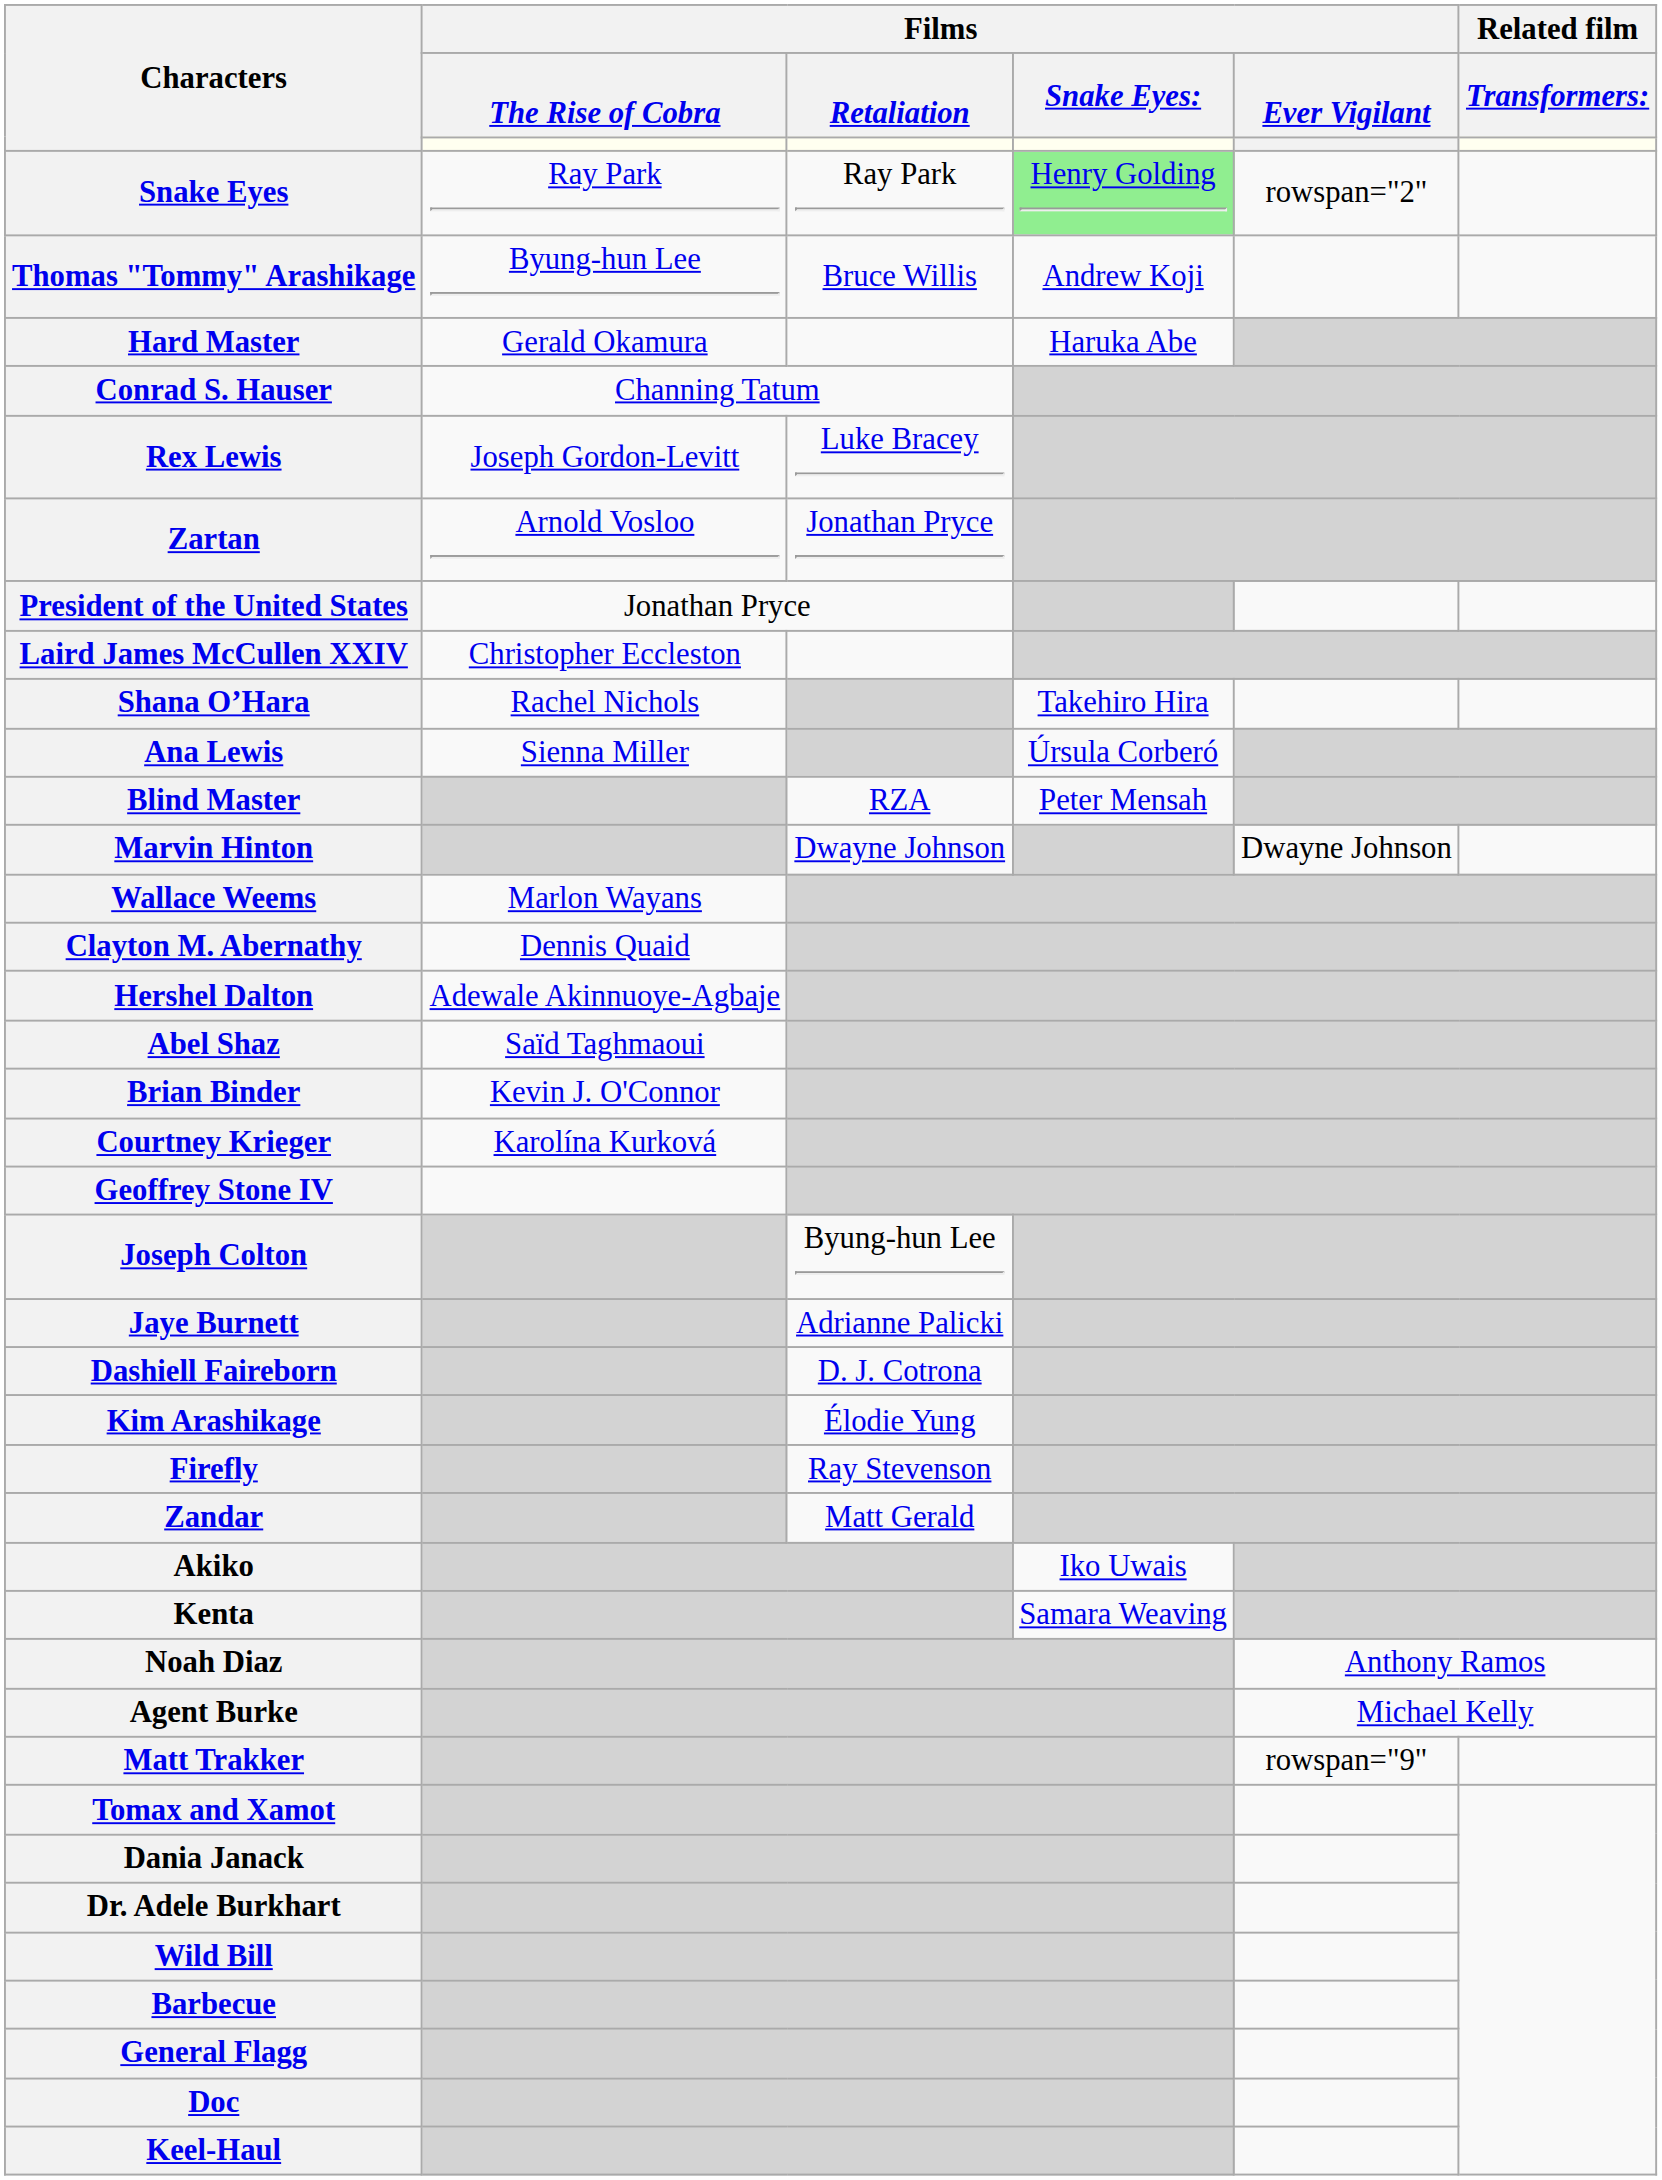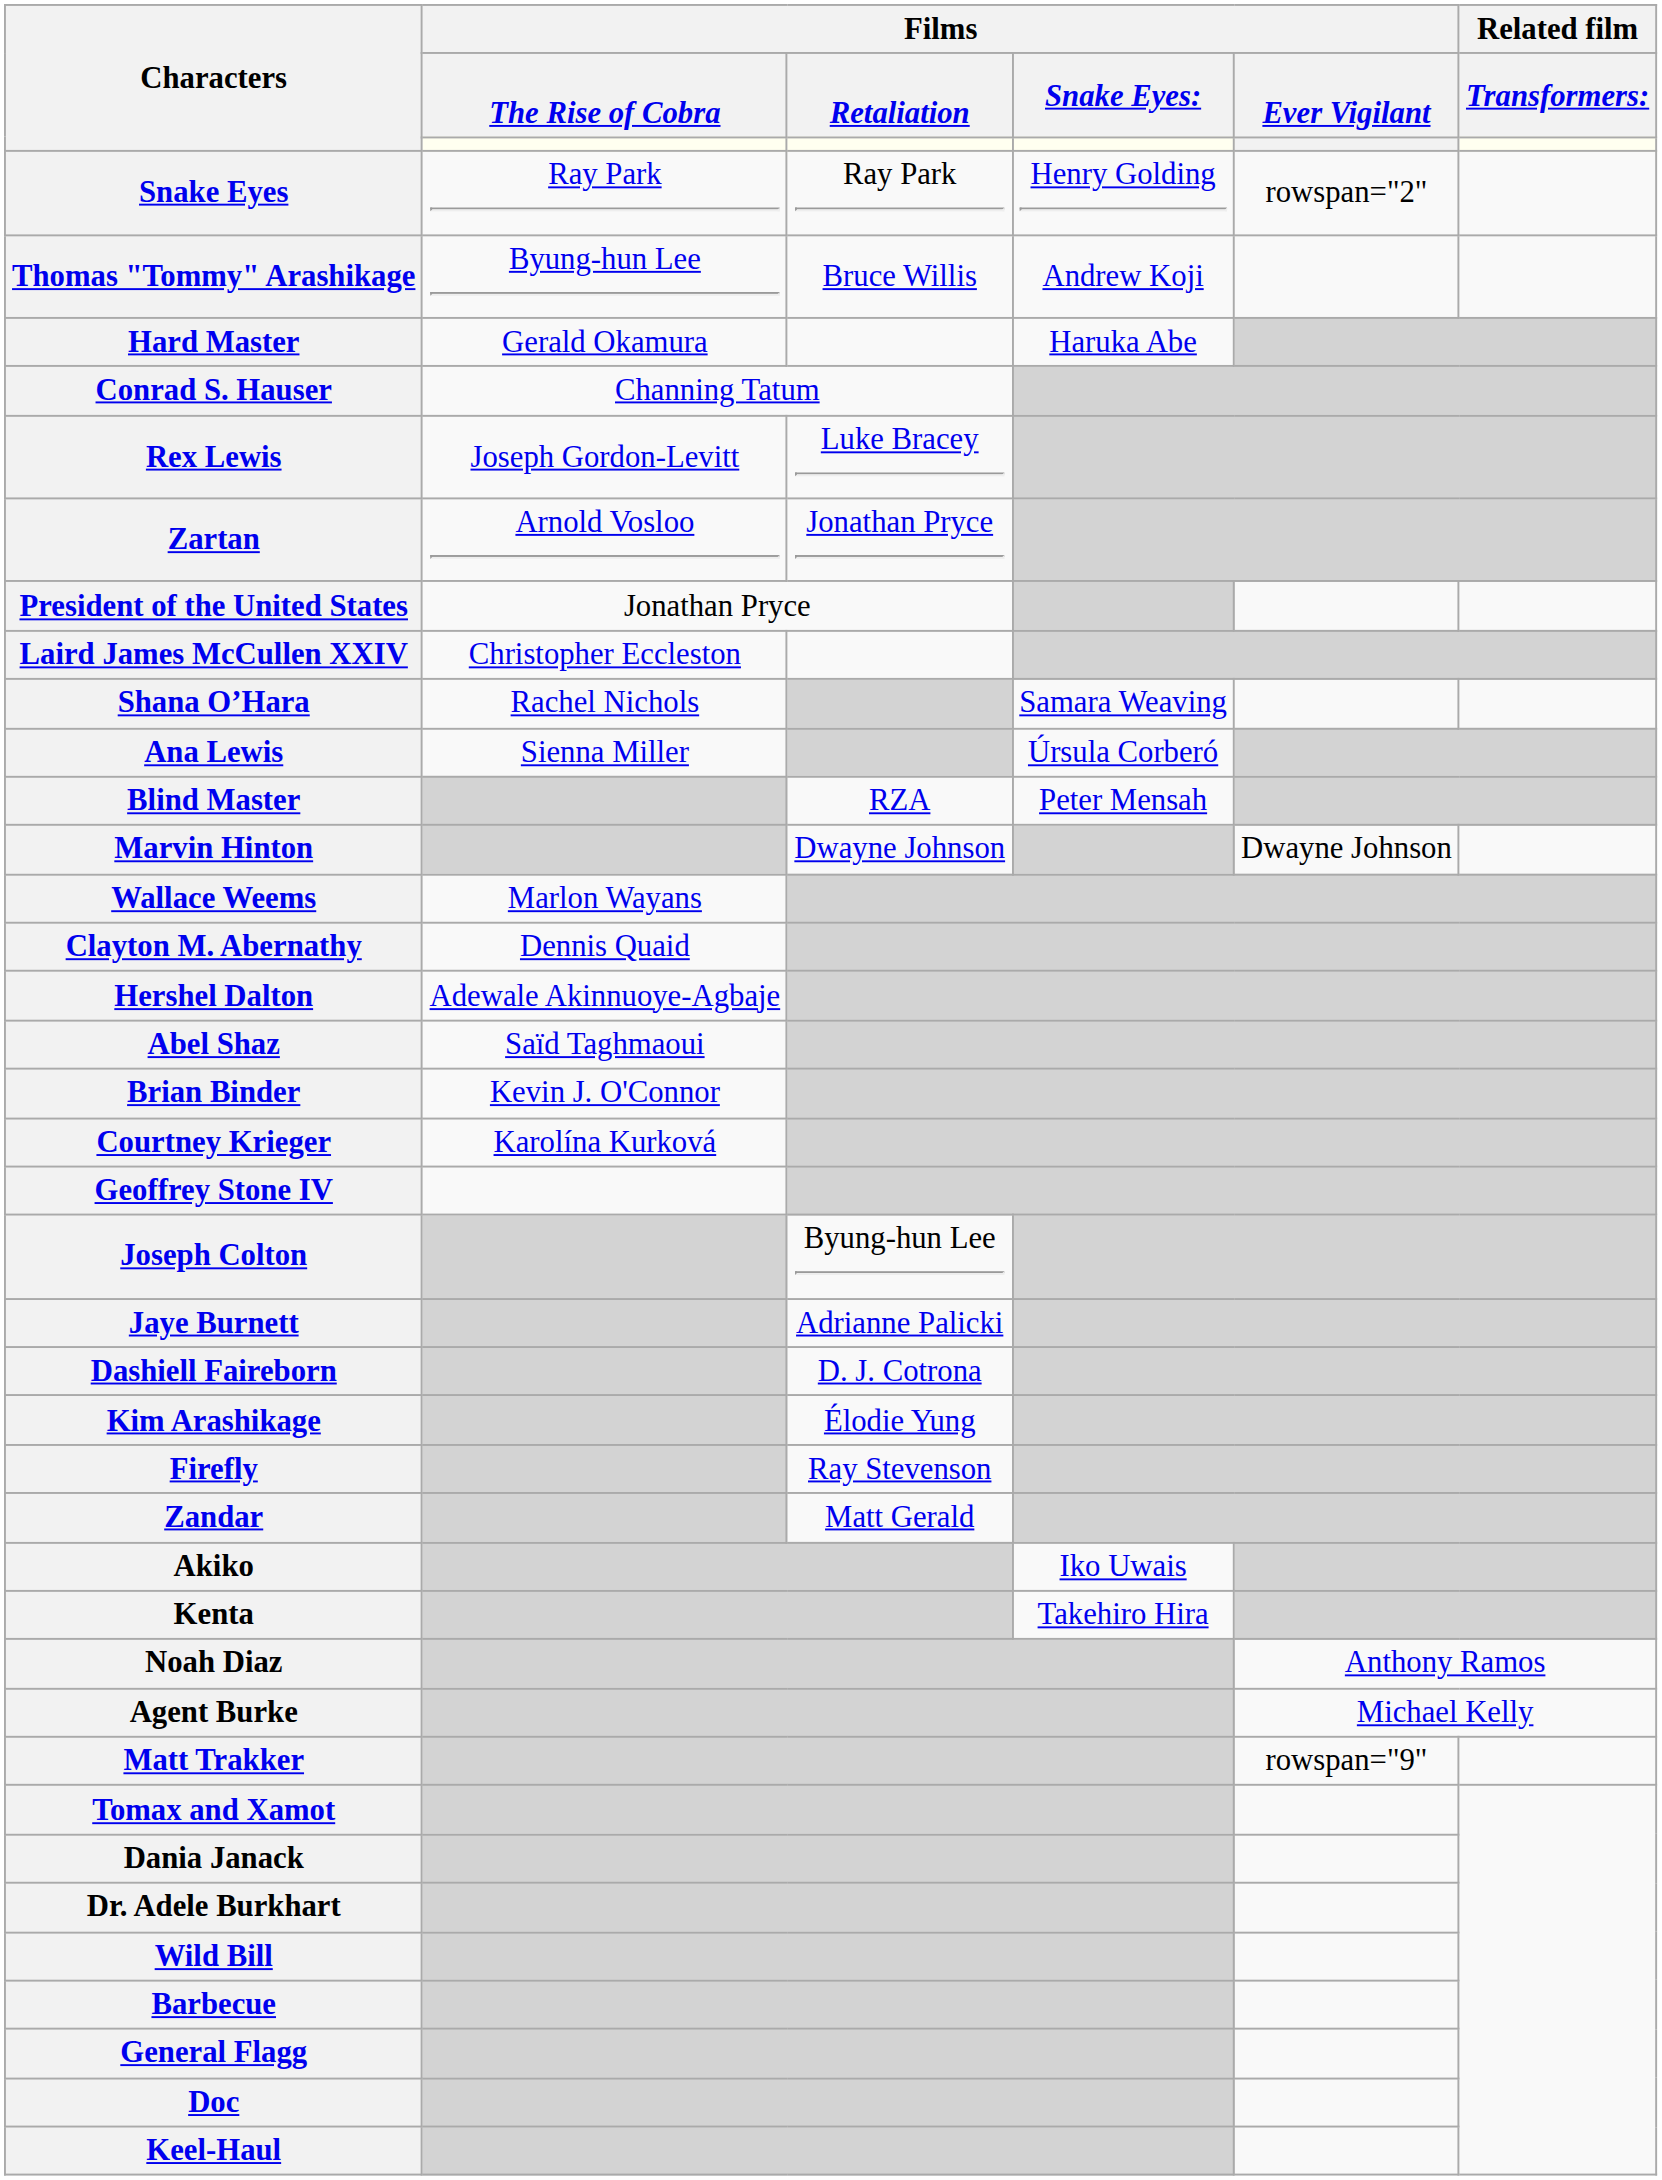(1123, 185) lightgreen background -> (1123, 185) no background
(1123, 703) Takehiro Hira -> (1123, 703) Samara Weaving
(1123, 1614) Samara Weaving -> (1123, 1614) Takehiro Hira
